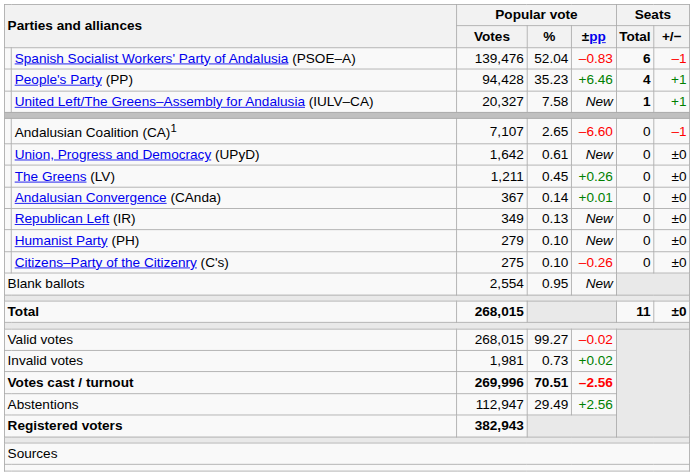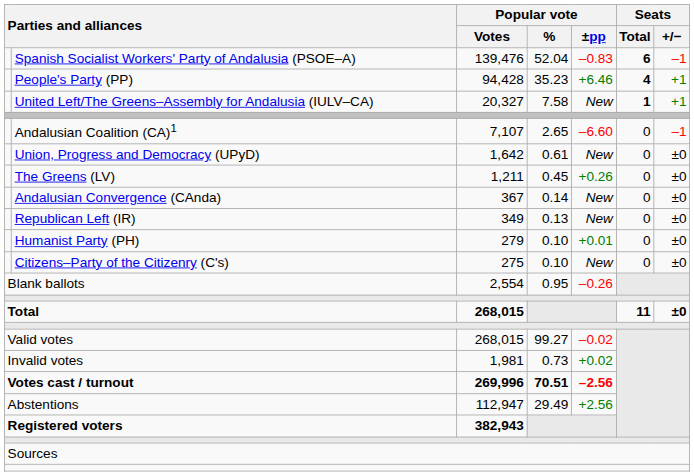(596, 197) +0.01 -> (599, 197) New
(599, 240) New -> (596, 240) +0.01
(596, 262) –0.26 -> (599, 262) New
(599, 284) New -> (596, 284) –0.26
